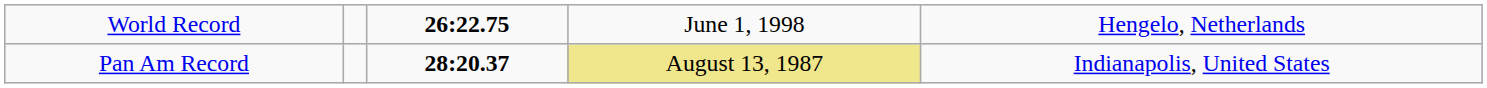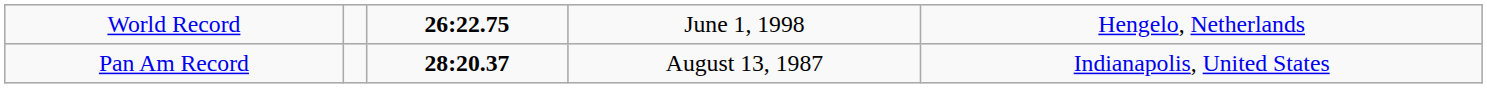(744, 63) khaki background -> (744, 63) no background
